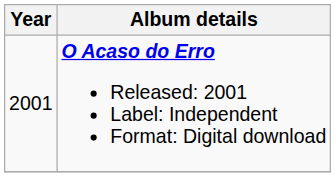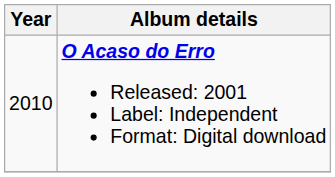(31, 103) 2001 -> (31, 103) 2010
